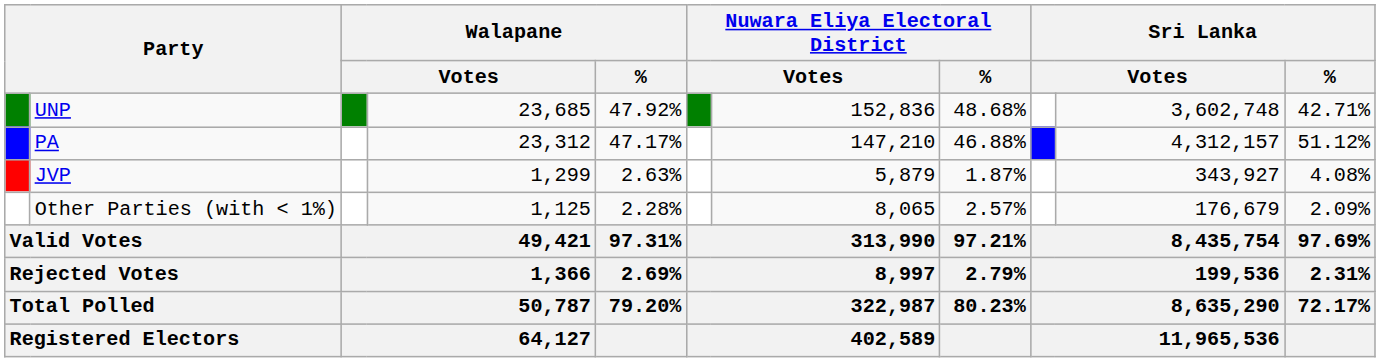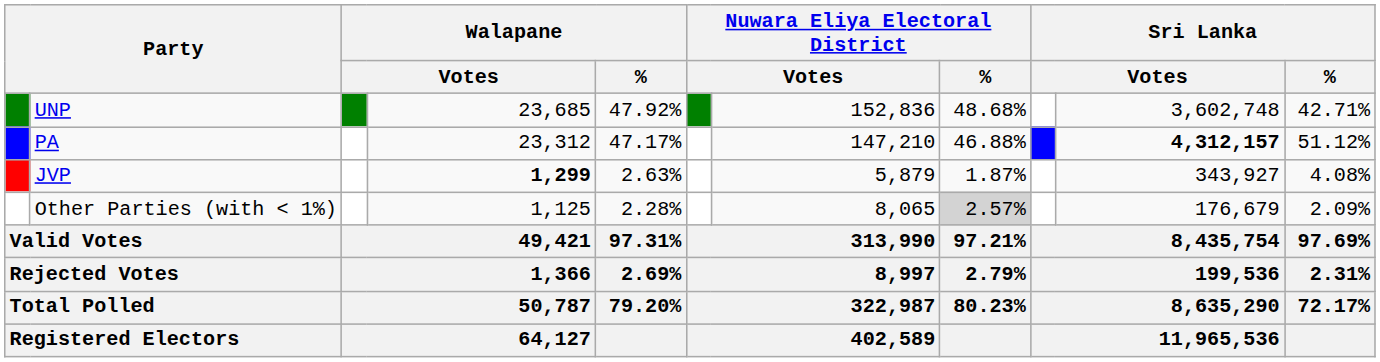(1225, 143) normal -> (1225, 143) bold
(561, 176) normal -> (561, 176) bold
(996, 209) no background -> (996, 209) lightgrey background
